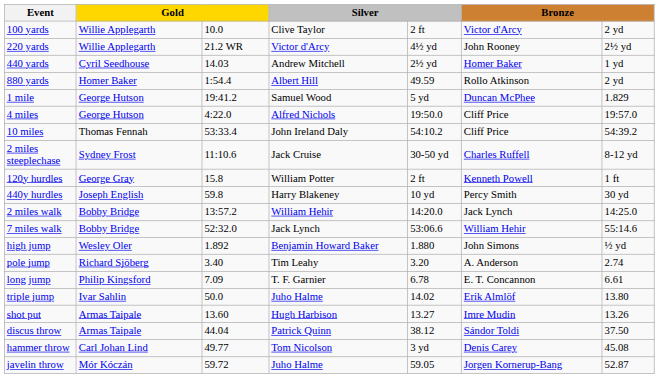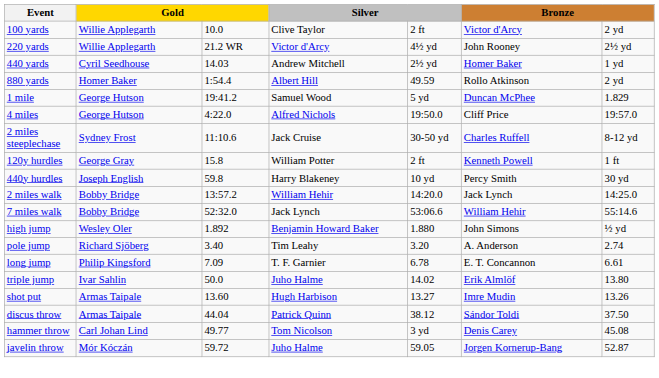- row: (25, 132)
